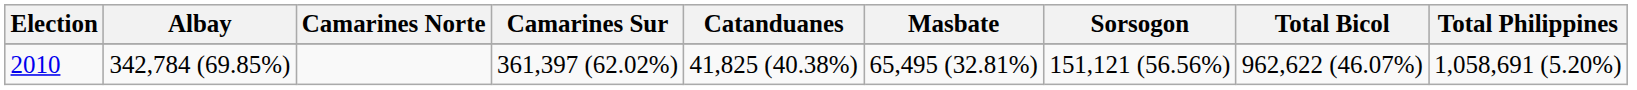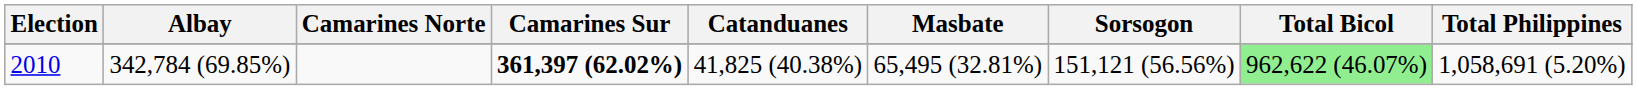(588, 63) normal -> (590, 63) bold
(1332, 63) no background -> (1336, 63) lightgreen background
